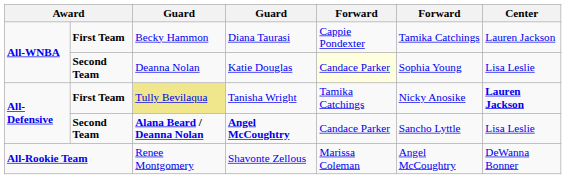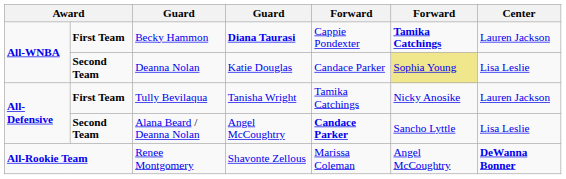(259, 37) normal -> (262, 37) bold
(439, 37) normal -> (417, 37) bold
(355, 67) lightyellow background -> (350, 67) no background
(430, 67) no background -> (425, 67) khaki background
(171, 98) khaki background -> (171, 98) no background
(505, 98) bold -> (515, 98) normal
(169, 128) bold -> (167, 128) normal
(259, 128) bold -> (256, 128) normal
(355, 128) normal -> (335, 128) bold
(507, 158) normal -> (504, 158) bold
